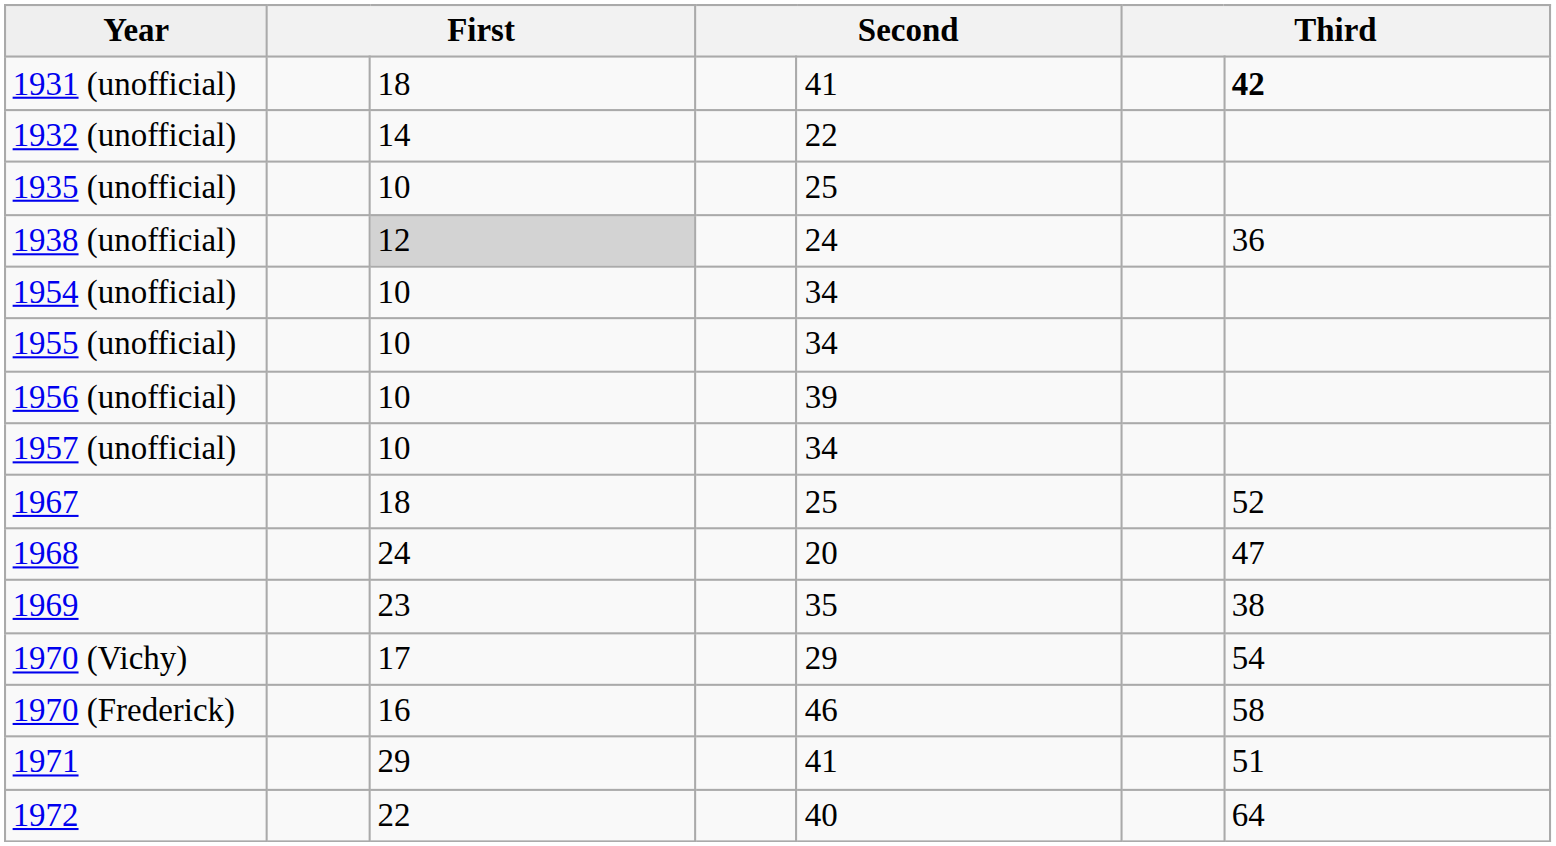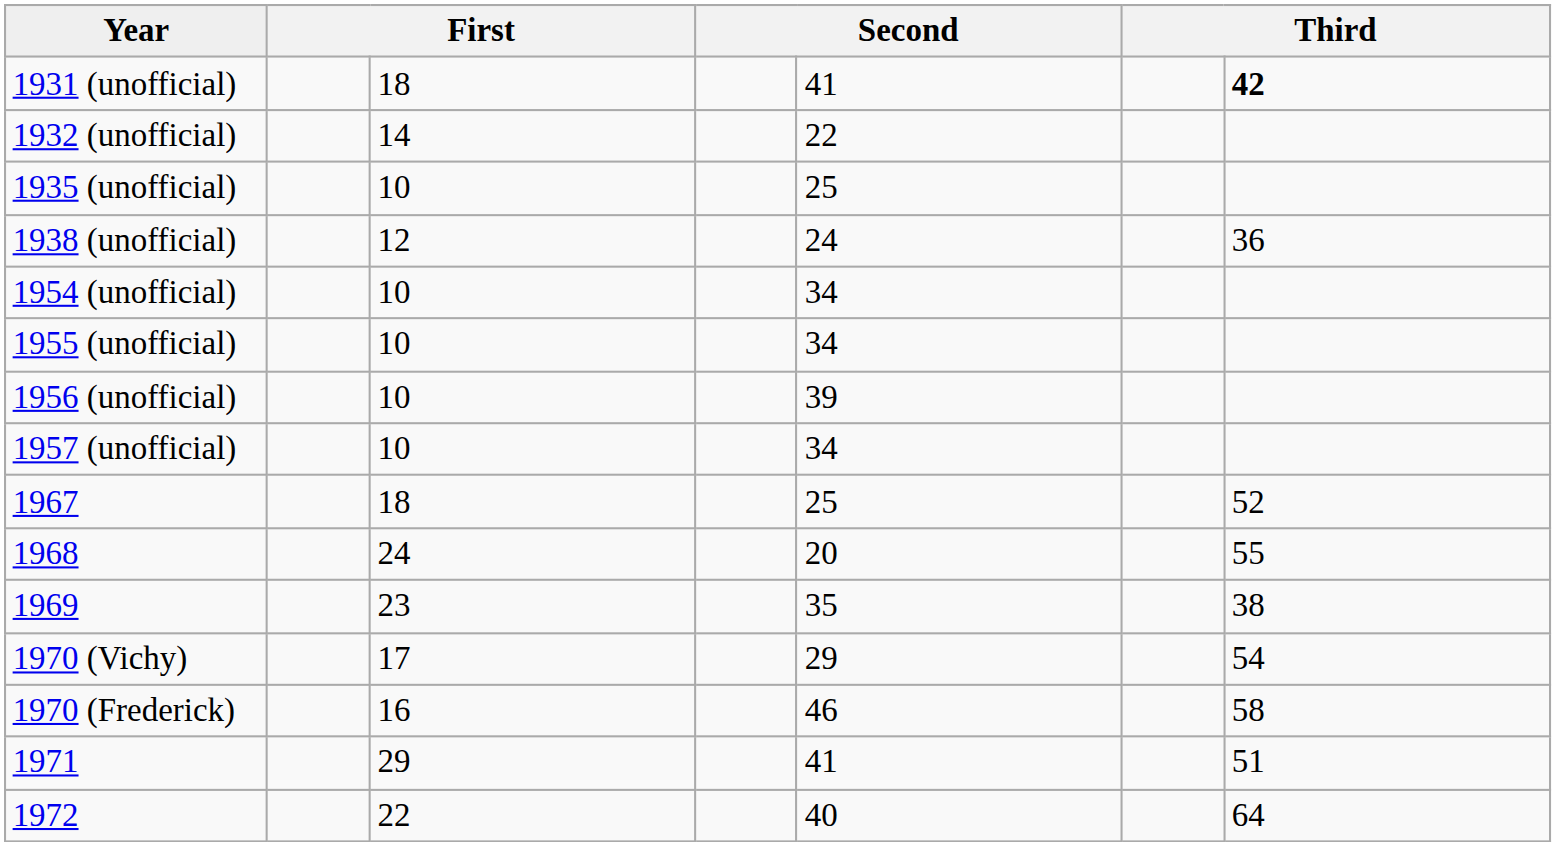(394, 239) lightgrey background -> (394, 239) no background
(1248, 553) 47 -> (1248, 553) 55
